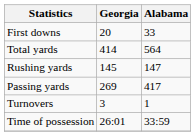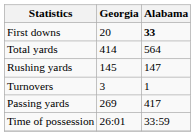(150, 31) normal -> (150, 31) bold
rows swapped: (38, 85) <-> (30, 103)
